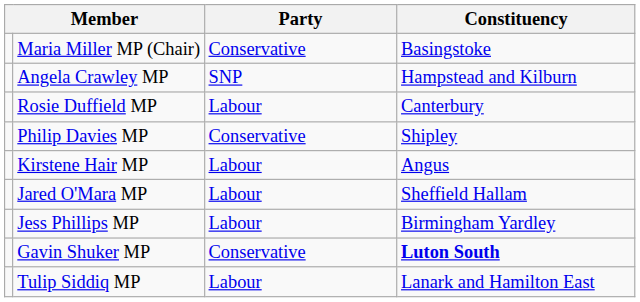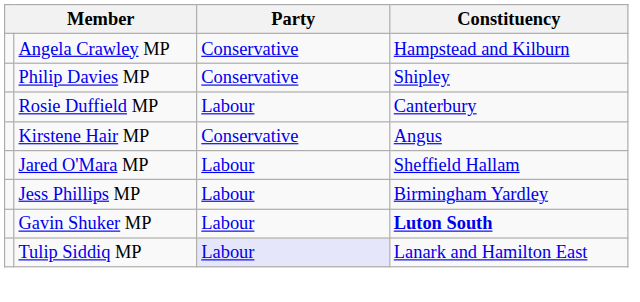- row: (109, 48)
(225, 77) SNP -> (250, 48) Conservative
rows swapped: (83, 135) <-> (87, 106)
(235, 164) Labour -> (250, 135) Conservative
(257, 252) Conservative -> (228, 223) Labour
(235, 281) no background -> (228, 252) lavender background
